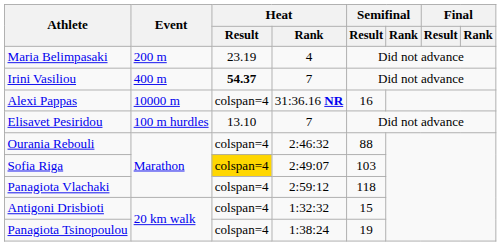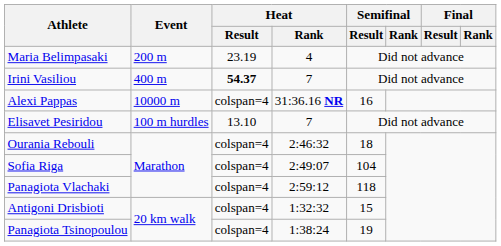(366, 144) 88 -> (366, 144) 18
(242, 165) gold background -> (242, 165) no background
(366, 165) 103 -> (366, 165) 104
